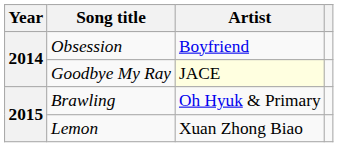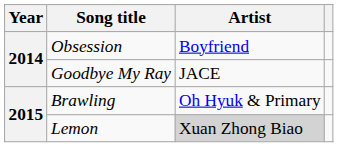(200, 73) lightyellow background -> (200, 73) no background
(241, 127) no background -> (241, 127) lightgrey background
